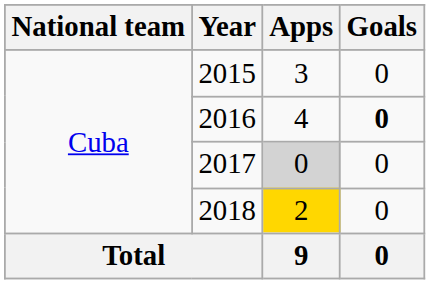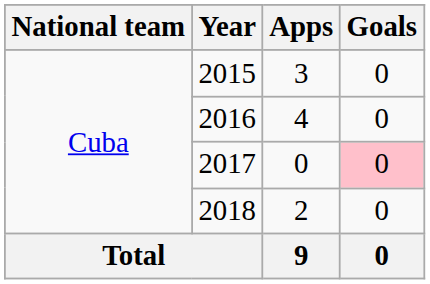(382, 118) bold -> (382, 118) normal
(301, 164) lightgrey background -> (301, 164) no background
(382, 164) no background -> (382, 164) pink background
(301, 210) gold background -> (301, 210) no background
